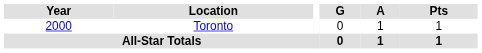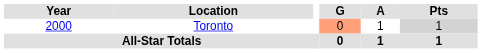(340, 26) no background -> (340, 26) lightsalmon background
(439, 26) no background -> (439, 26) lightgrey background
